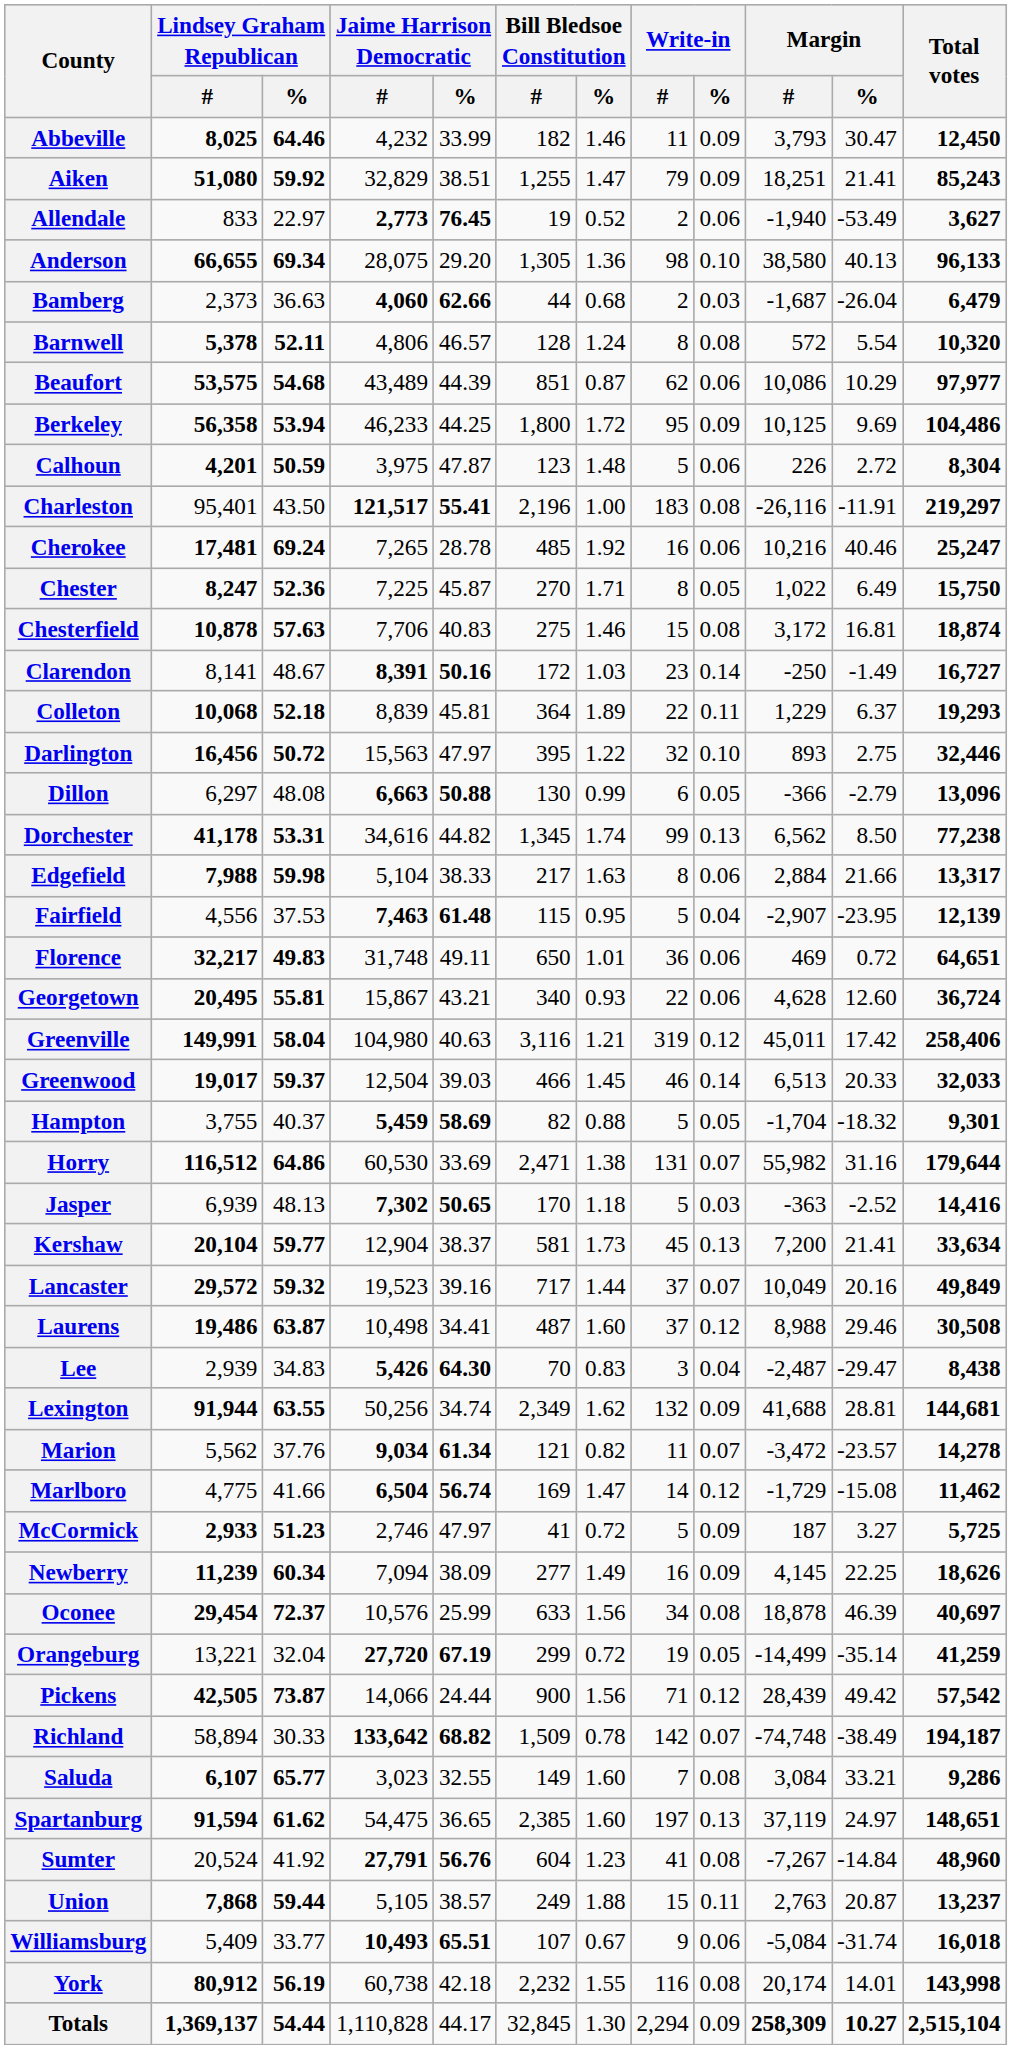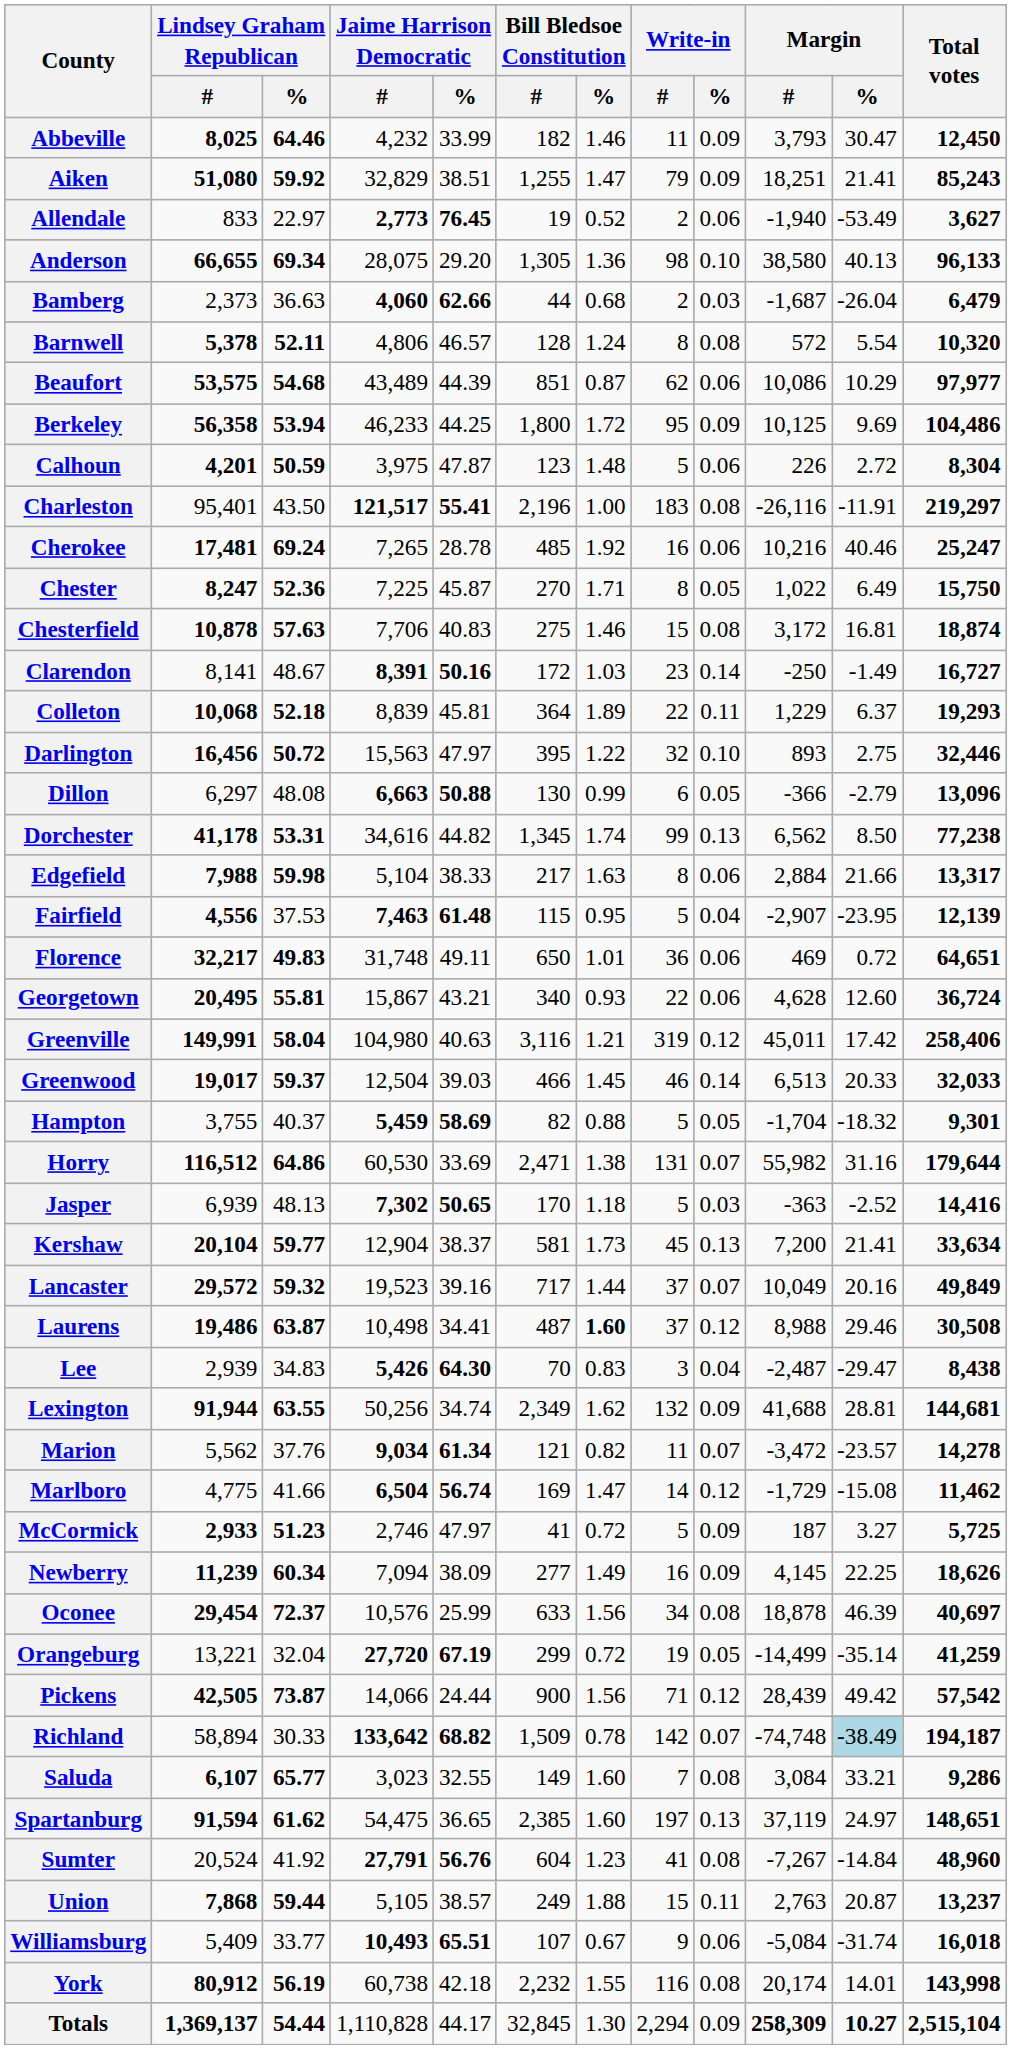(231, 916) normal -> (231, 916) bold
(605, 1326) normal -> (605, 1326) bold
(867, 1736) no background -> (867, 1736) lightblue background
